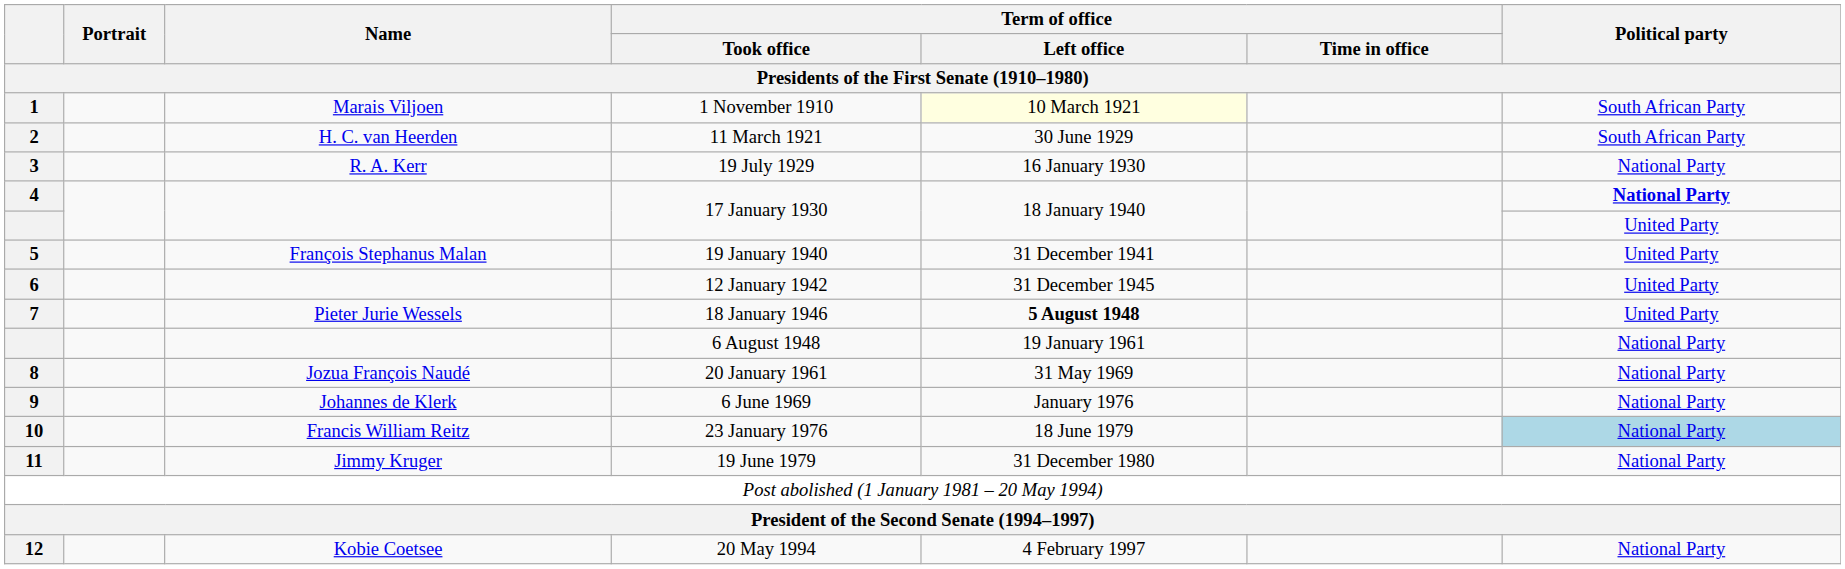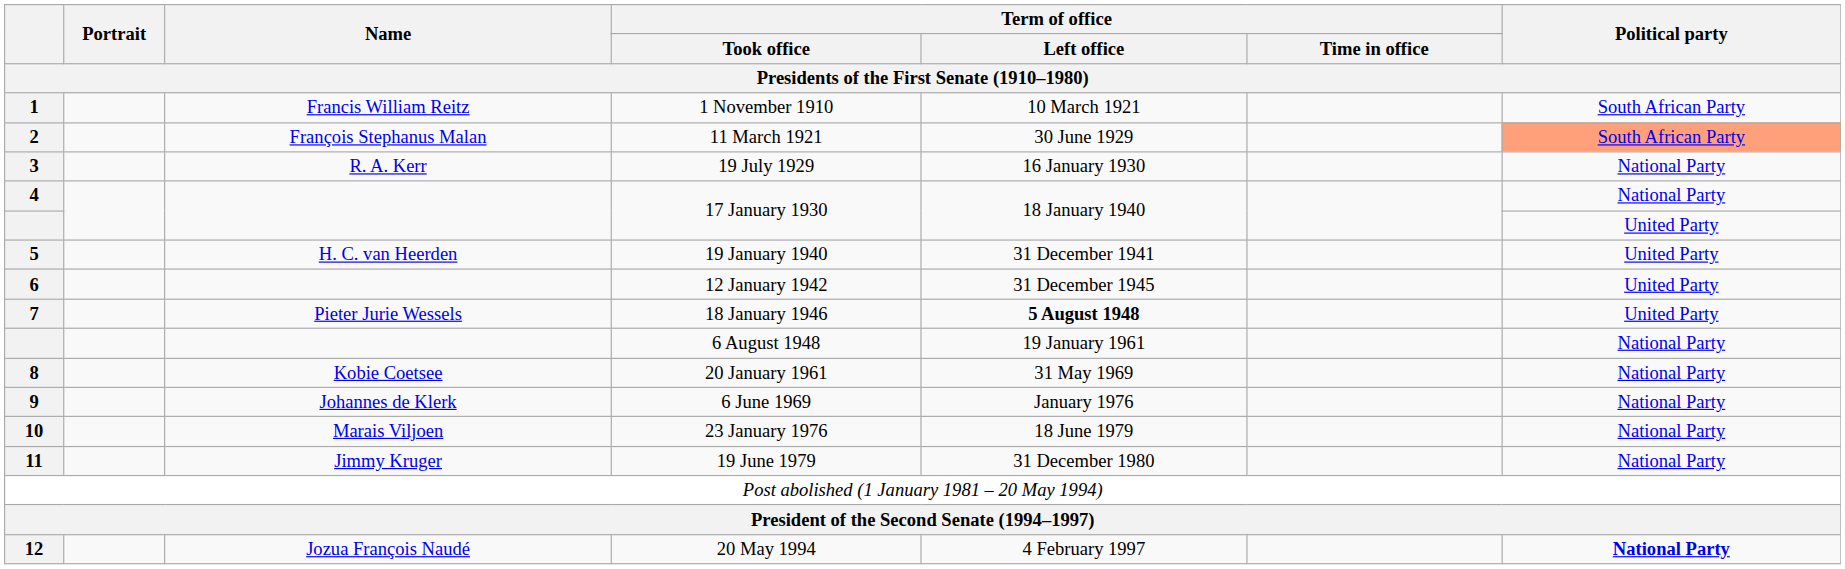(388, 107) Marais Viljoen -> (388, 107) Francis William Reitz
(1084, 107) lightyellow background -> (1084, 107) no background
(388, 136) H. C. van Heerden -> (388, 136) François Stephanus Malan
(1671, 136) no background -> (1671, 136) lightsalmon background
(1671, 195) bold -> (1671, 195) normal
(388, 254) François Stephanus Malan -> (388, 254) H. C. van Heerden
(388, 372) Jozua François Naudé -> (388, 372) Kobie Coetsee
(388, 431) Francis William Reitz -> (388, 431) Marais Viljoen
(1671, 431) lightblue background -> (1671, 431) no background
(388, 549) Kobie Coetsee -> (388, 549) Jozua François Naudé
(1671, 549) normal -> (1671, 549) bold
